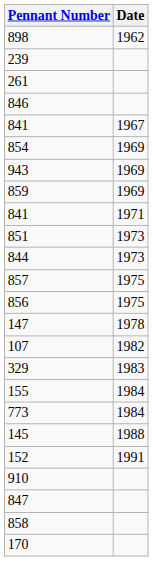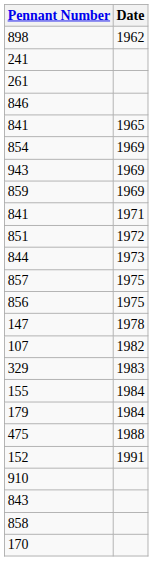(18, 59) 239 -> (18, 59) 241
(130, 125) 1967 -> (130, 125) 1965
(130, 236) 1973 -> (130, 236) 1972
(18, 412) 773 -> (18, 412) 179
(18, 434) 145 -> (18, 434) 475
(18, 501) 847 -> (18, 501) 843
